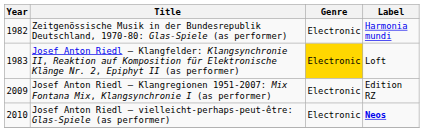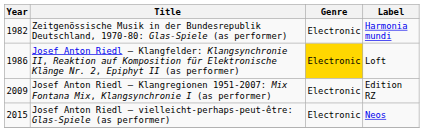(17, 61) 1983 -> (17, 61) 1986
(17, 115) 2010 -> (17, 115) 2015
(376, 115) bold -> (376, 115) normal
